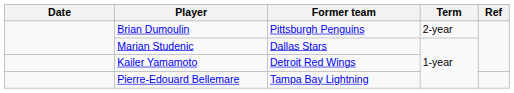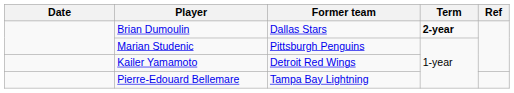(317, 29) Pittsburgh Penguins -> (298, 29) Dallas Stars
(438, 29) normal -> (438, 29) bold
(298, 46) Dallas Stars -> (317, 46) Pittsburgh Penguins
